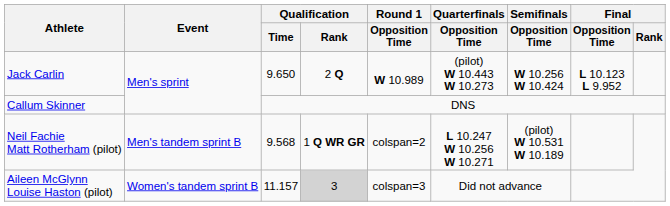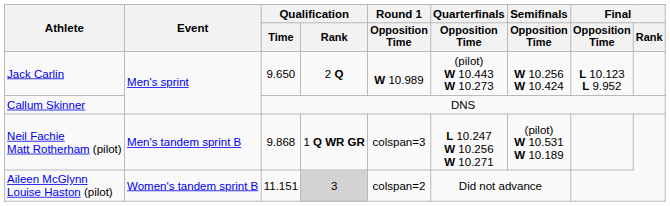(281, 142) 9.568 -> (281, 142) 9.868
(399, 142) colspan=2 -> (399, 142) colspan=3
(281, 186) 11.157 -> (281, 186) 11.151
(399, 186) colspan=3 -> (399, 186) colspan=2
